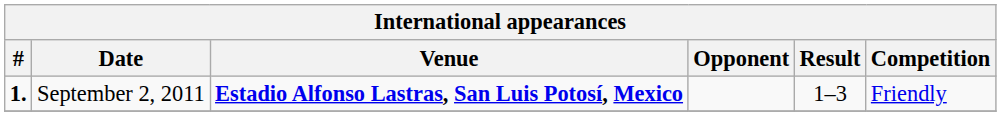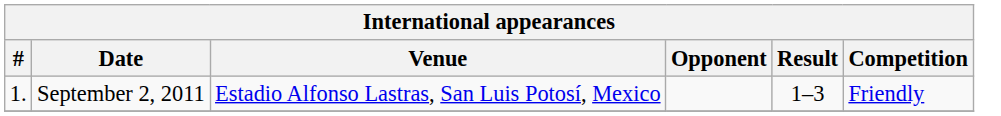(18, 93) bold -> (18, 93) normal
(449, 93) bold -> (438, 93) normal
